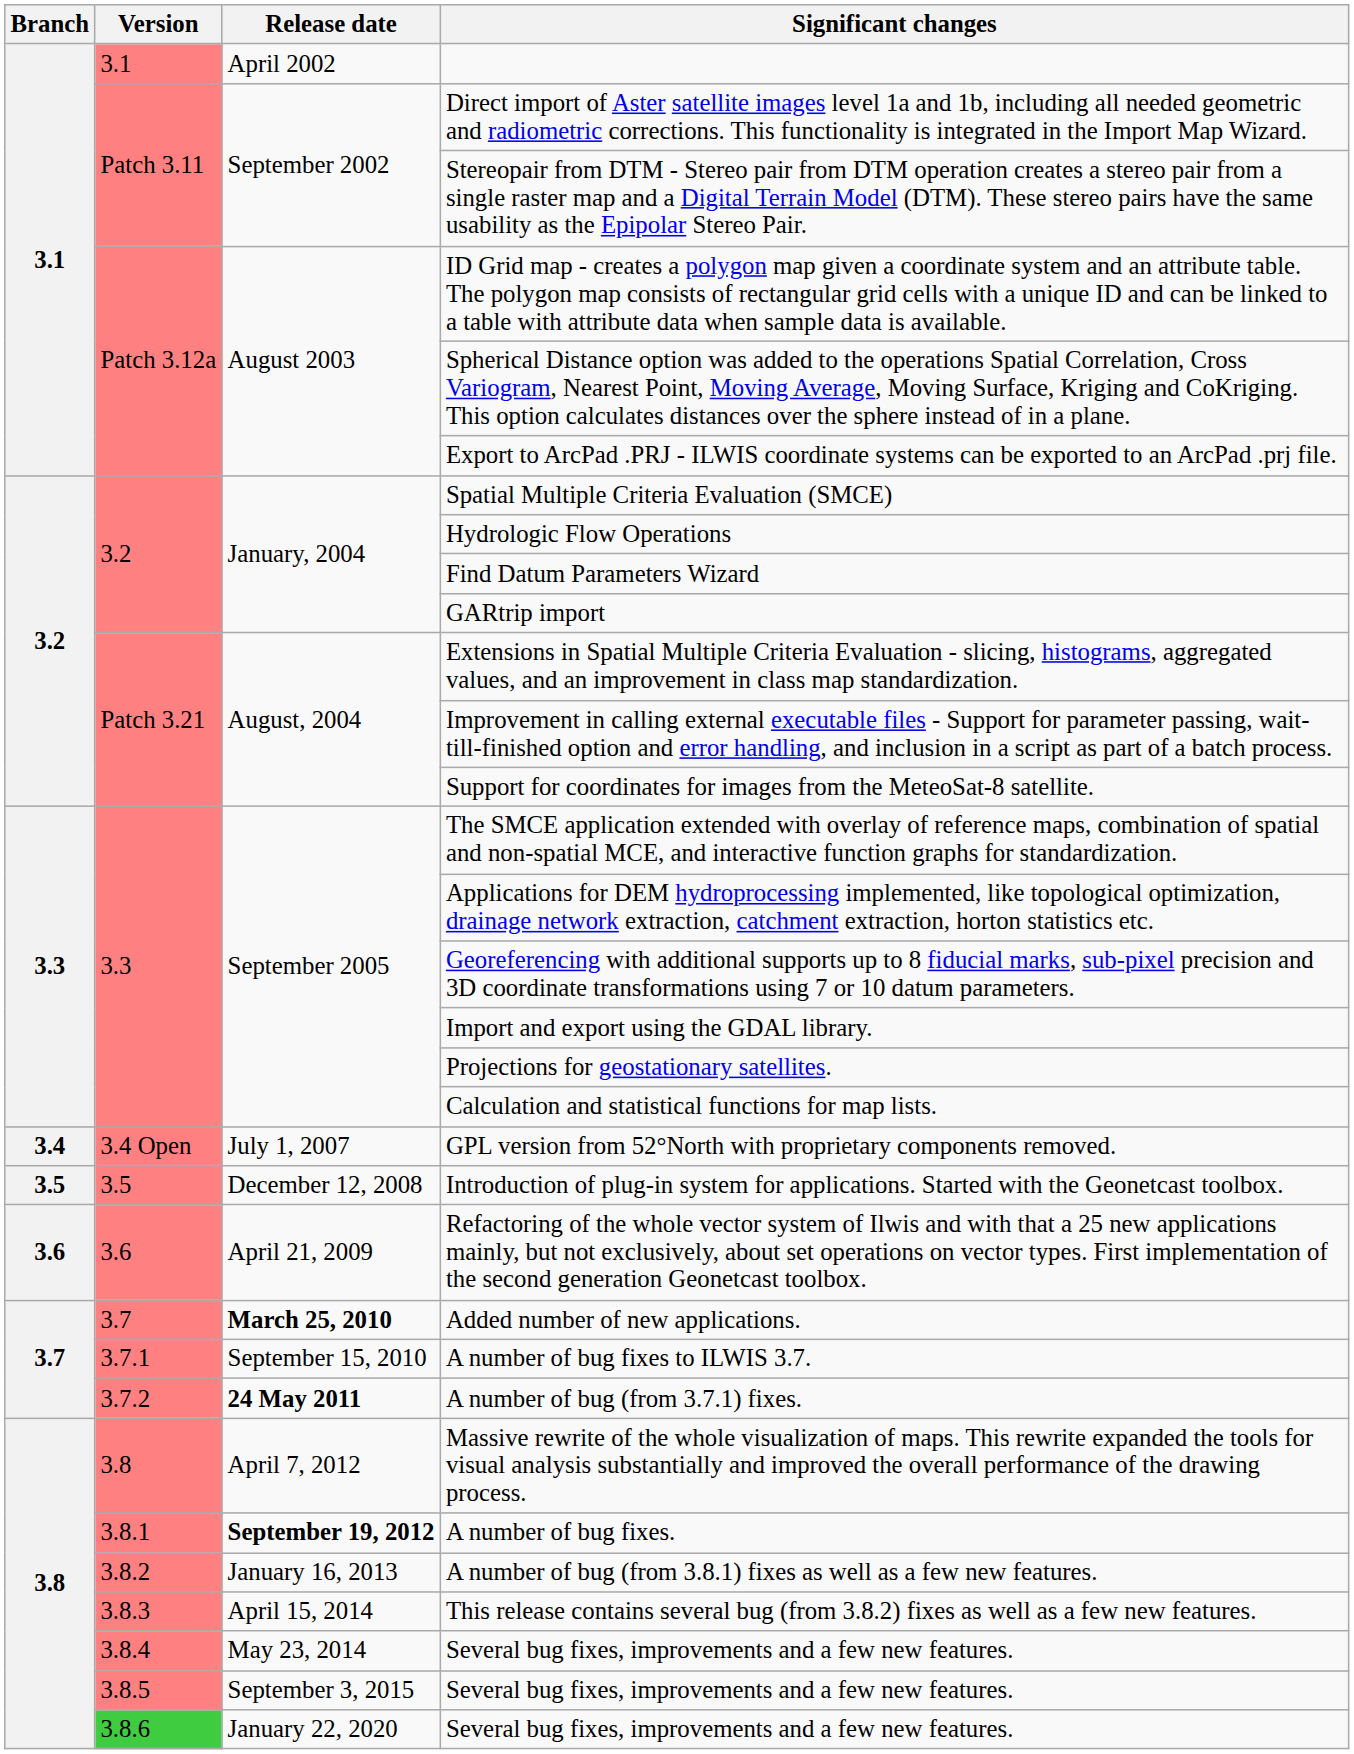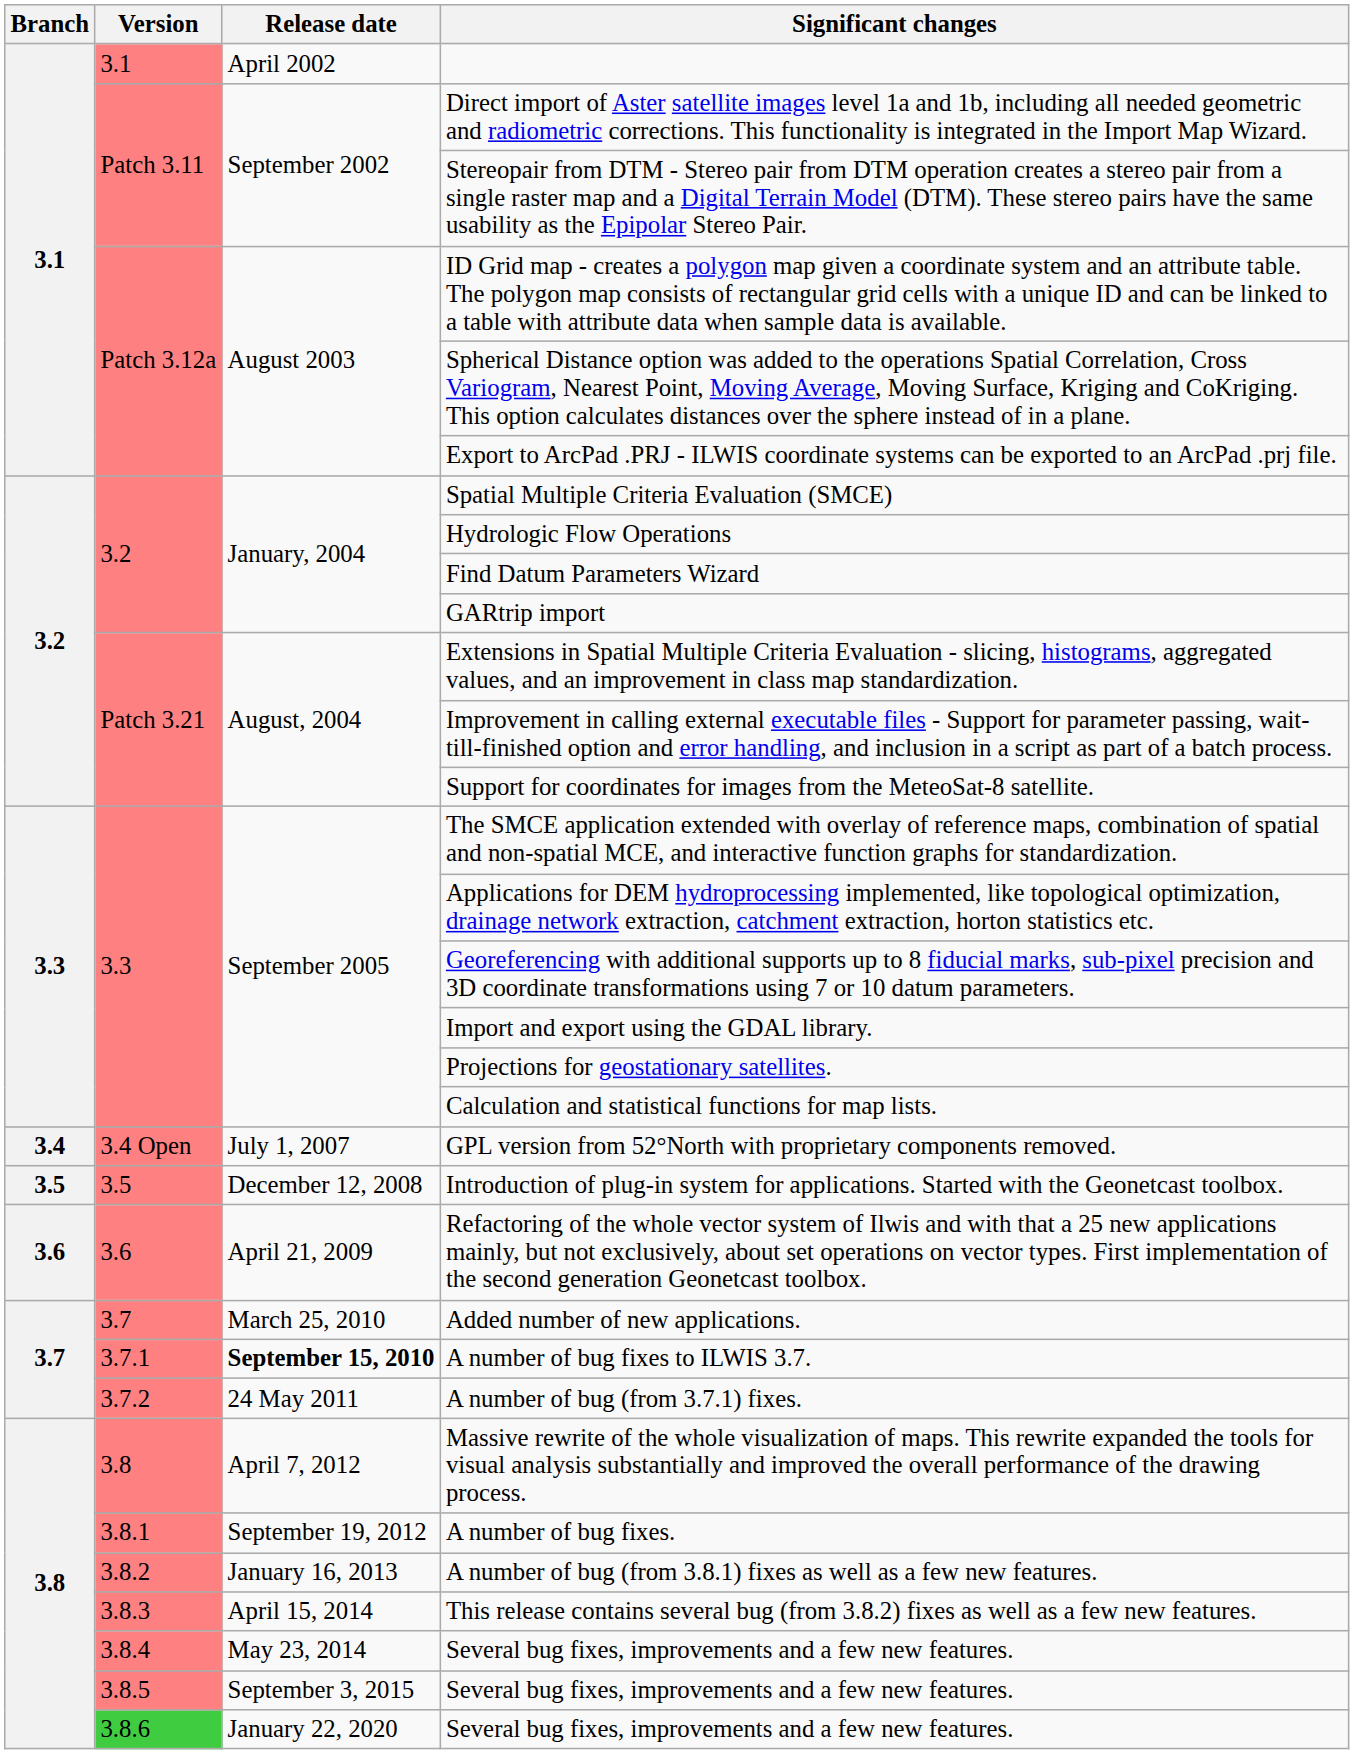(310, 1319) bold -> (306, 1319) normal
(327, 1358) normal -> (331, 1358) bold
(294, 1398) bold -> (293, 1398) normal
(331, 1532) bold -> (327, 1532) normal
